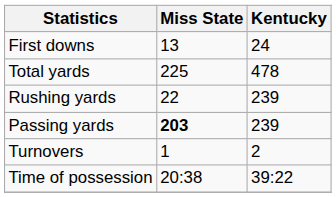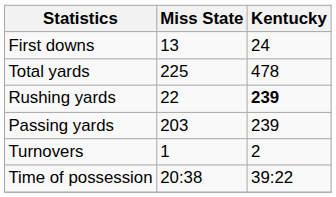(265, 98) normal -> (265, 98) bold
(174, 125) bold -> (174, 125) normal
